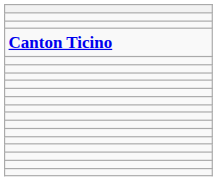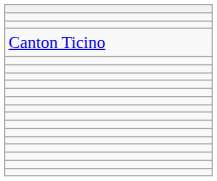(60, 42) bold -> (57, 42) normal
